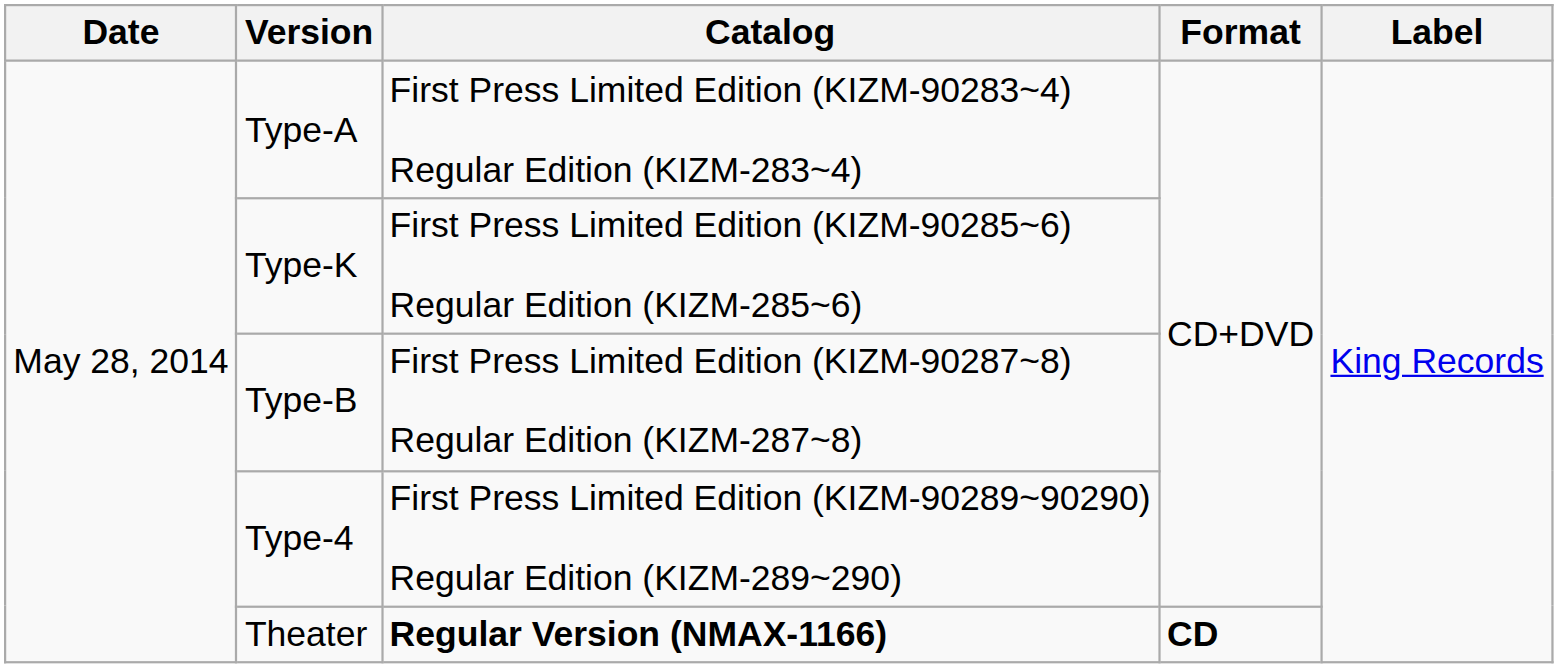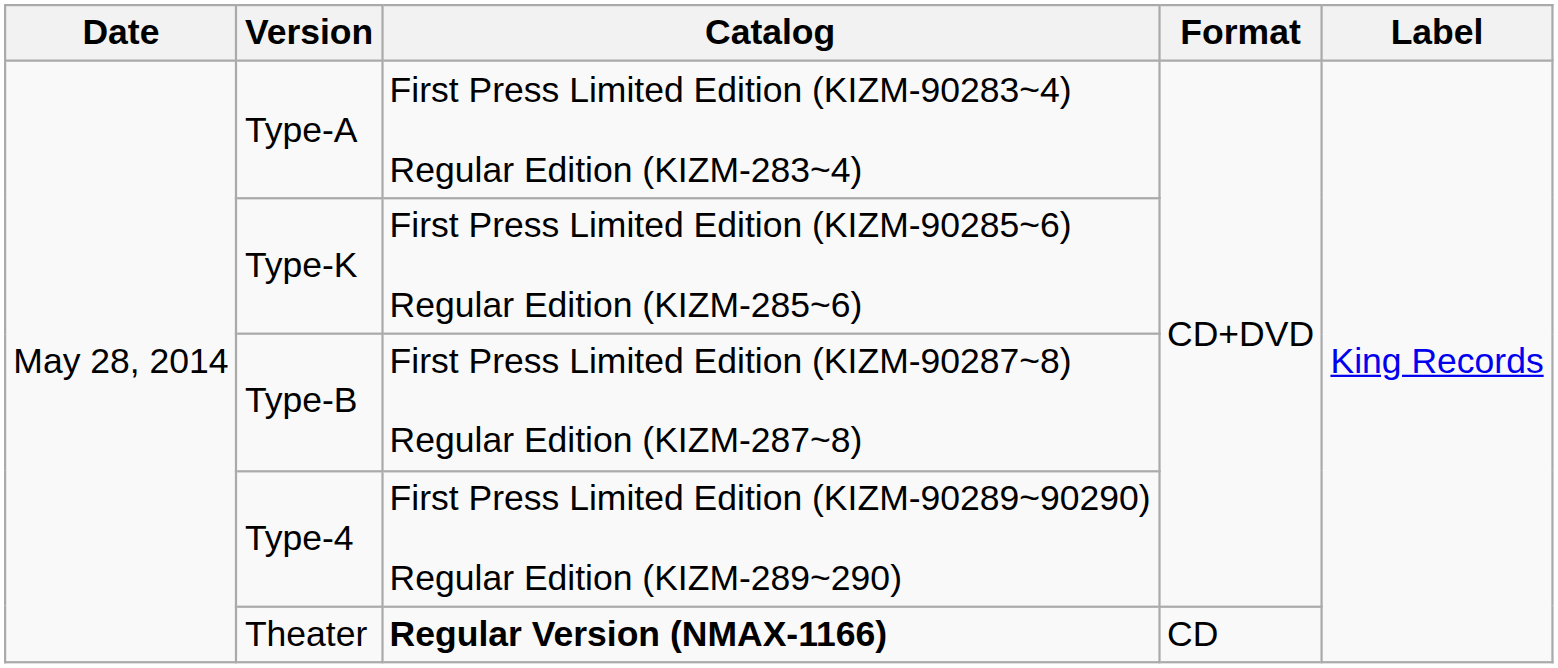(1193, 634) bold -> (1193, 634) normal
